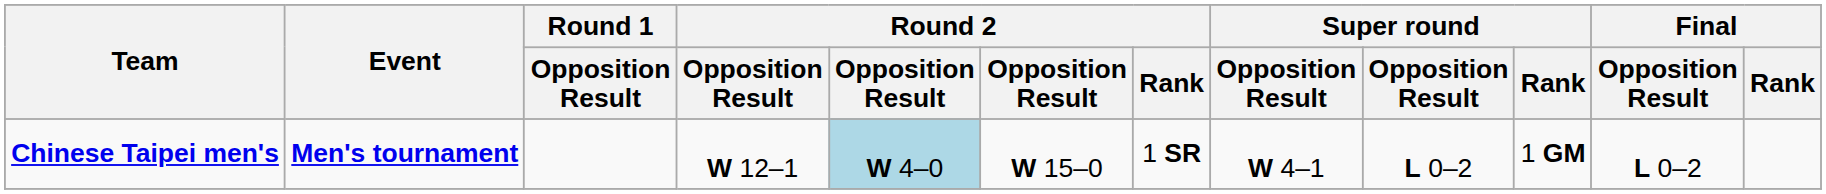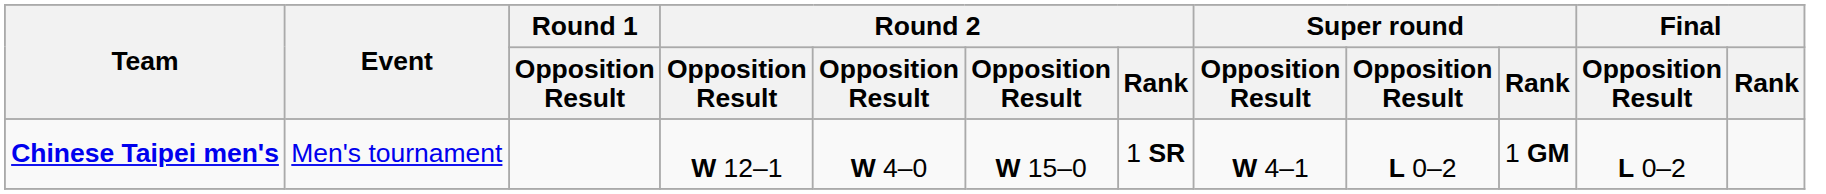(405, 154) bold -> (397, 154) normal
(905, 169) lightblue background -> (889, 169) no background
